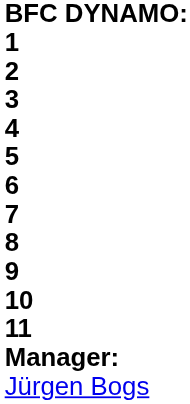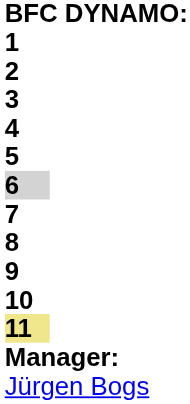(12, 185) no background -> (12, 185) lightgrey background
(18, 328) no background -> (18, 328) khaki background
